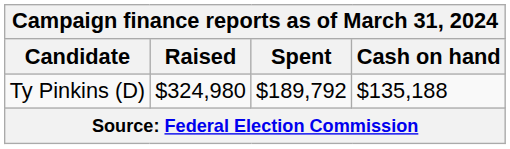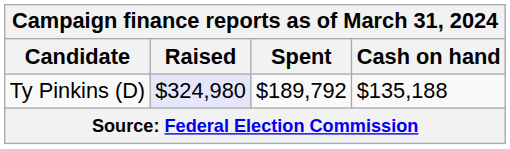(201, 90) no background -> (201, 90) lavender background
